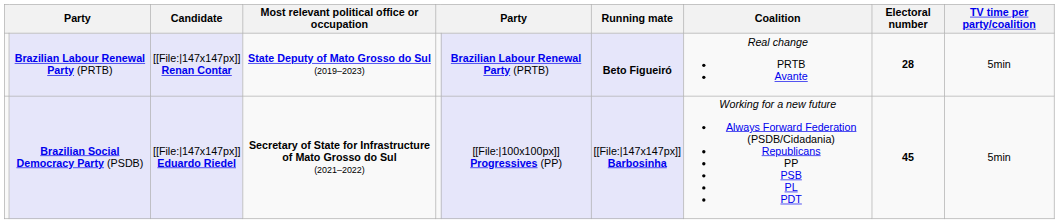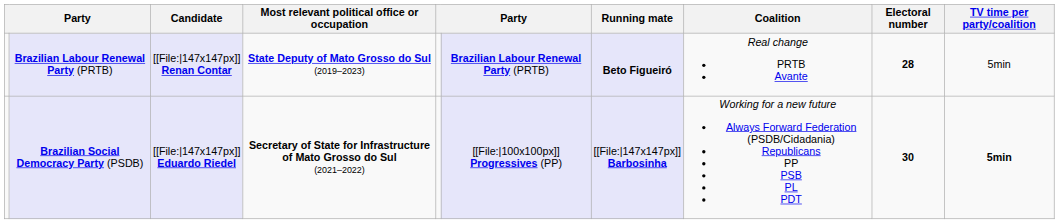(908, 157) 45 -> (908, 157) 30
(999, 157) normal -> (999, 157) bold
